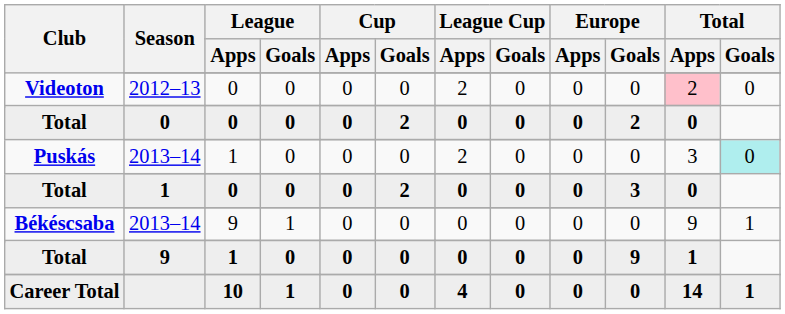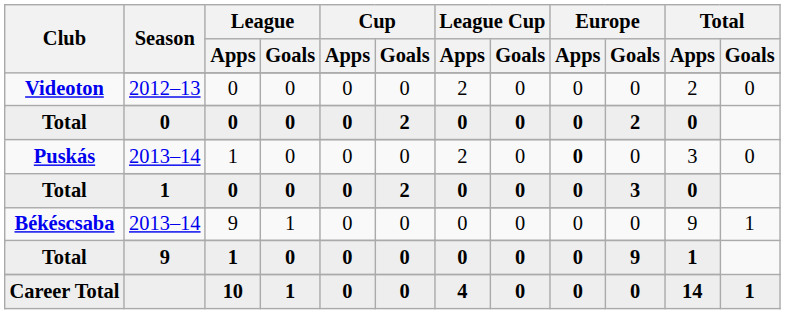(692, 89) pink background -> (692, 89) no background
(578, 156) normal -> (578, 156) bold
(750, 156) paleturquoise background -> (750, 156) no background
